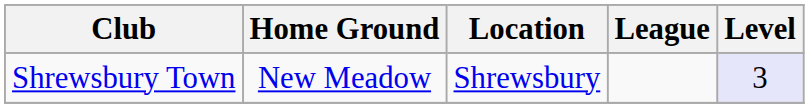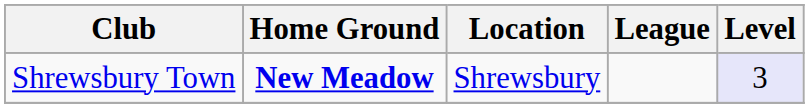(344, 77) normal -> (344, 77) bold
